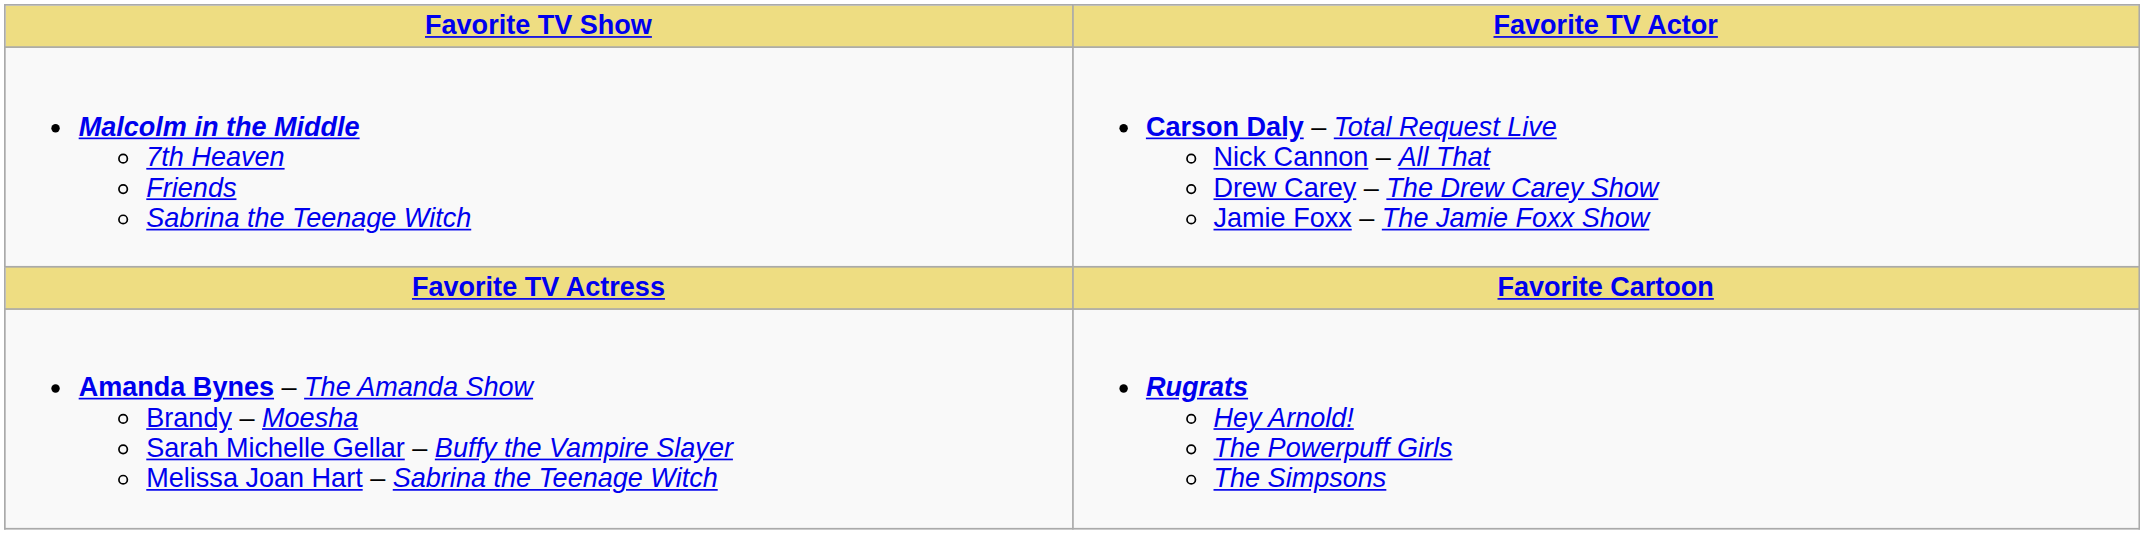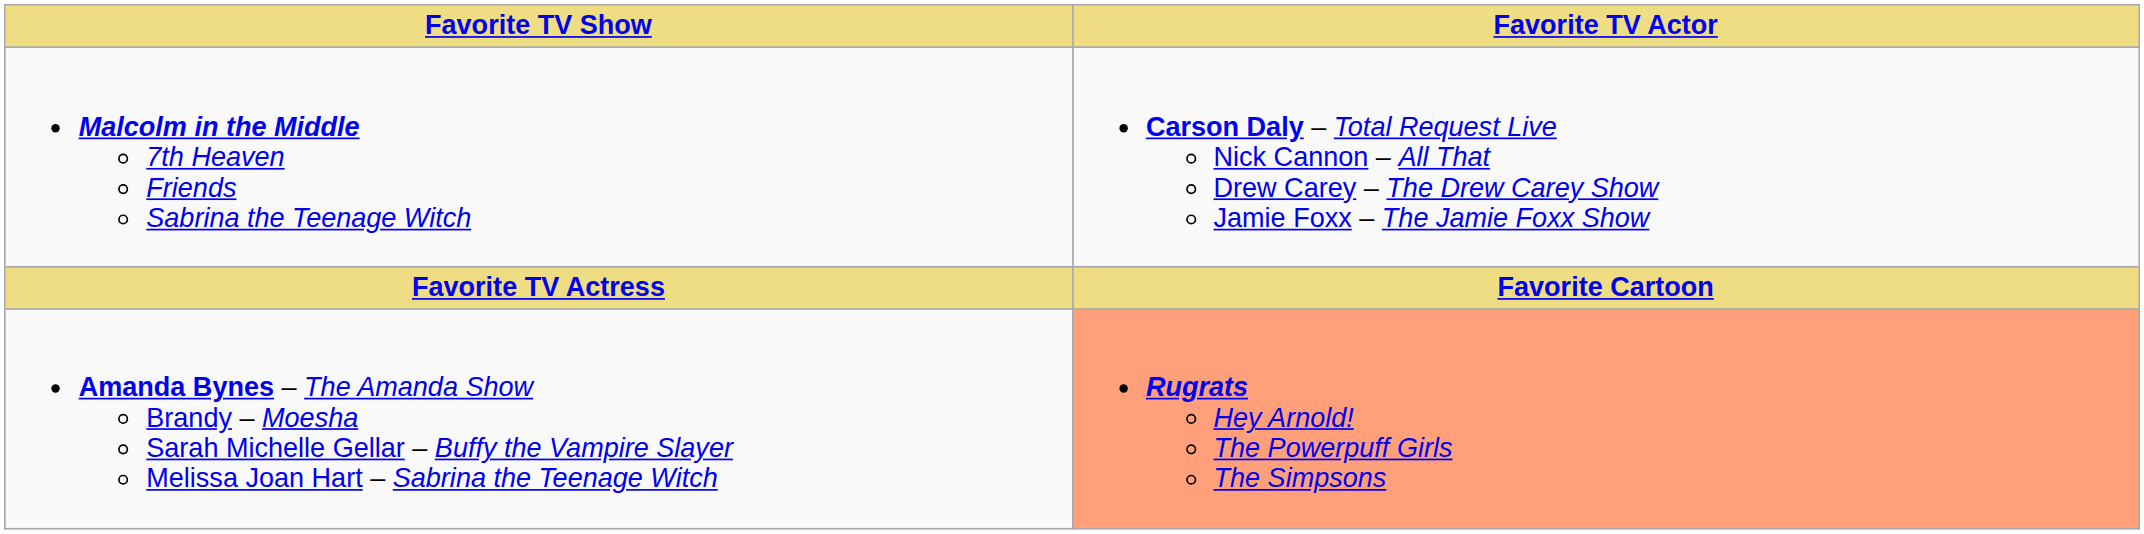(1606, 434) no background -> (1606, 434) lightsalmon background
